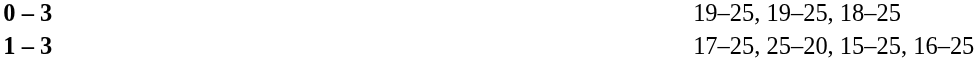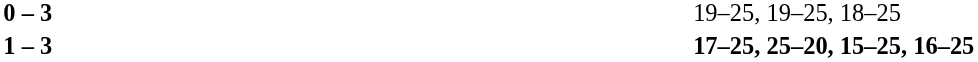(834, 46) normal -> (834, 46) bold
